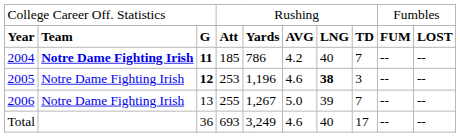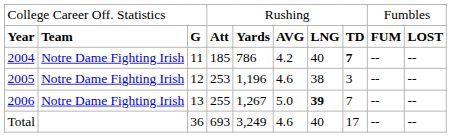(117, 57) bold -> (113, 57) normal
(206, 57) bold -> (197, 57) normal
(359, 57) normal -> (349, 57) bold
(206, 79) bold -> (197, 79) normal
(327, 79) bold -> (317, 79) normal
(327, 100) normal -> (317, 100) bold
